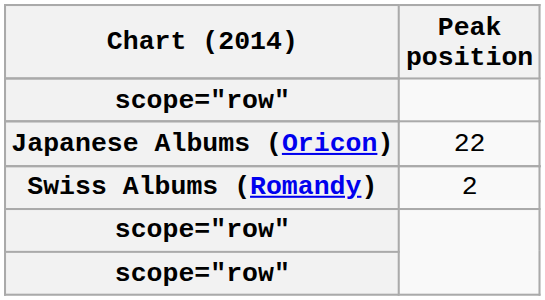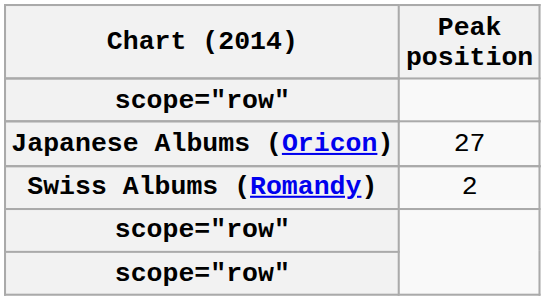(470, 144) 22 -> (470, 144) 27
